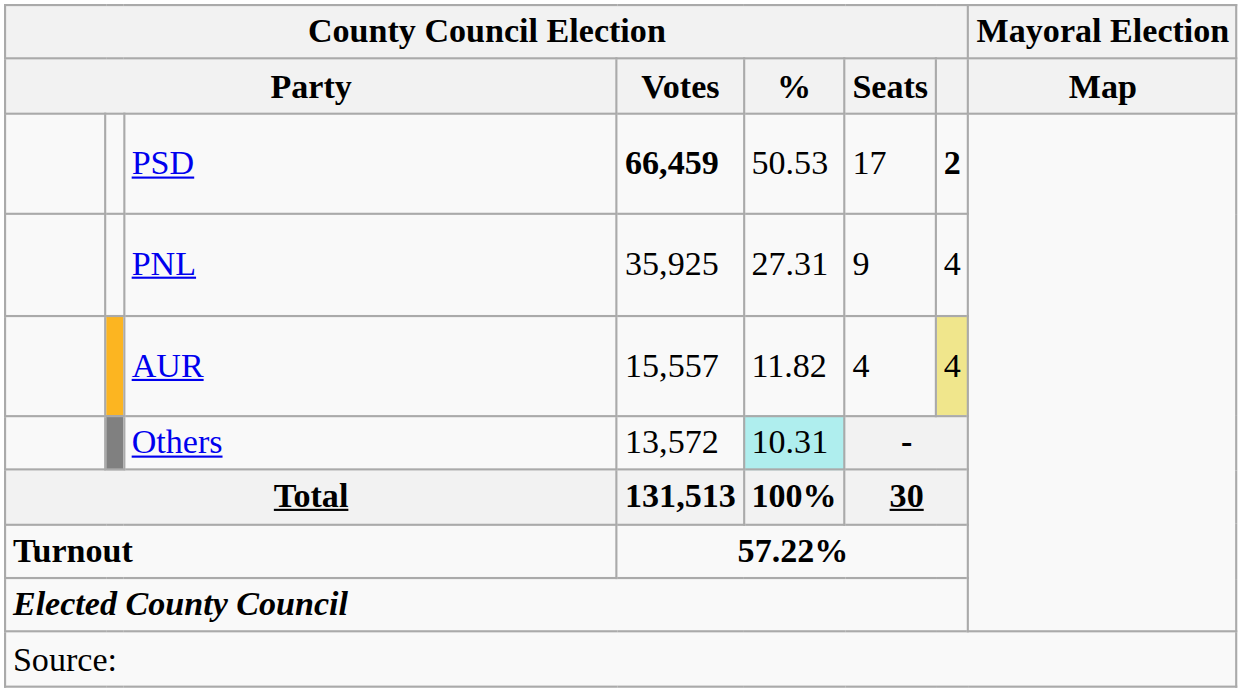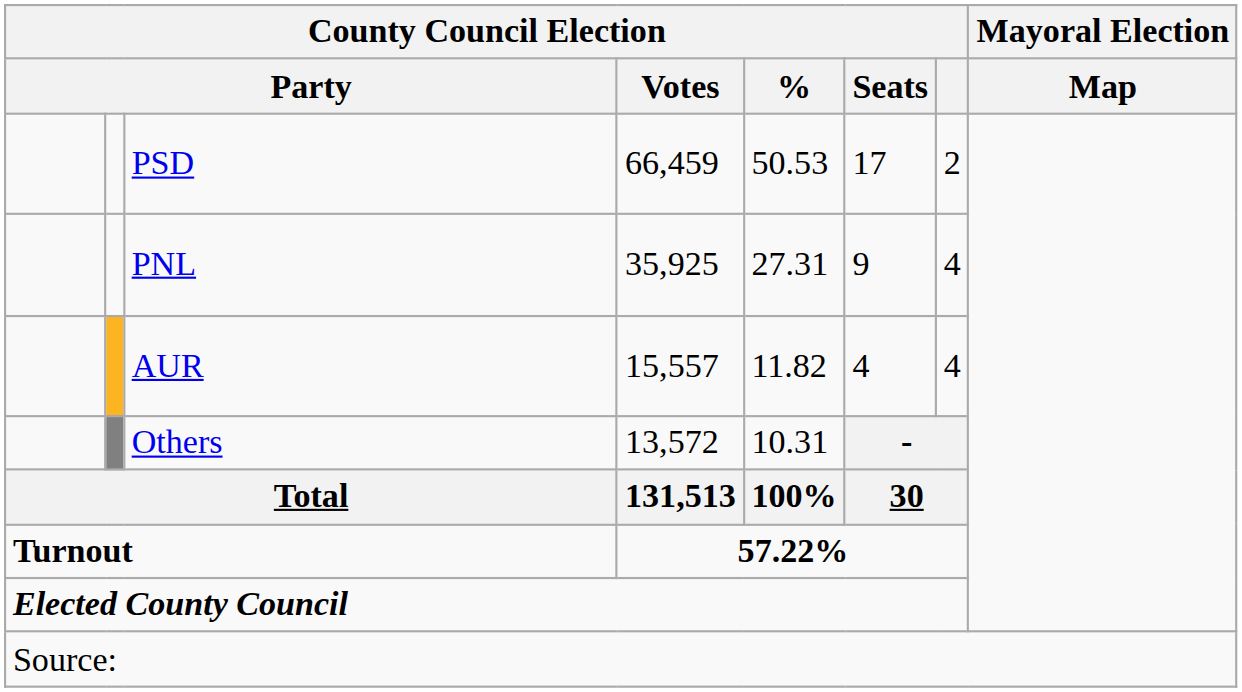(672, 163) bold -> (672, 163) normal
(952, 163) bold -> (952, 163) normal
(952, 364) khaki background -> (952, 364) no background
(790, 442) paleturquoise background -> (790, 442) no background
